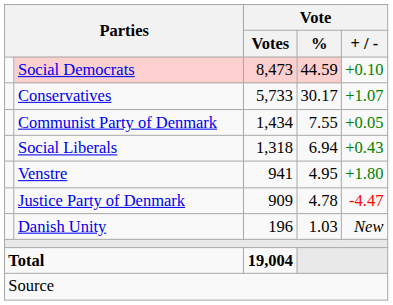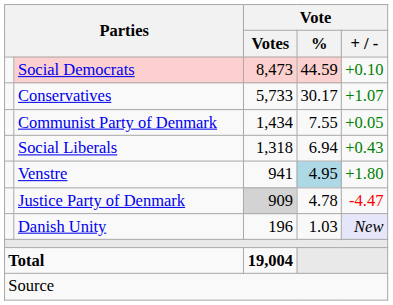(323, 174) no background -> (323, 174) lightblue background
(281, 200) no background -> (281, 200) lightgrey background
(369, 226) no background -> (369, 226) lavender background
